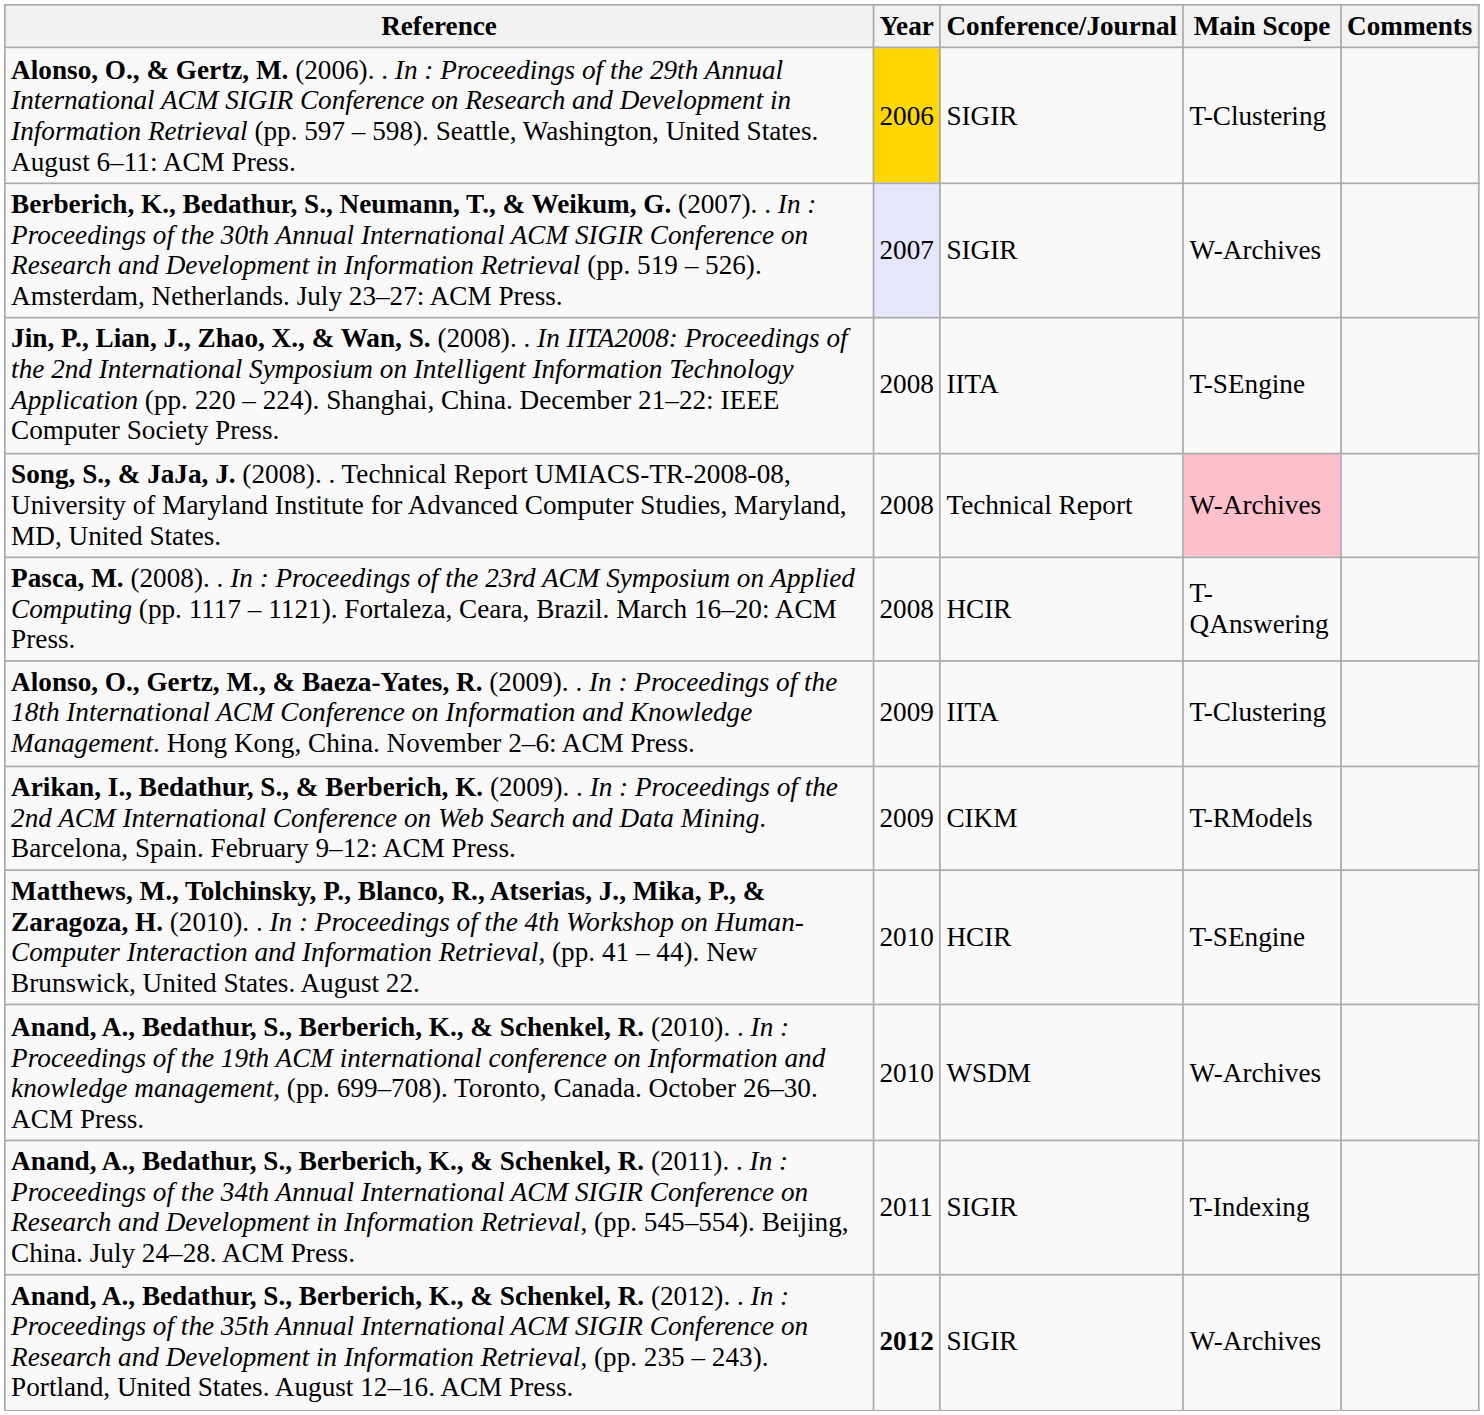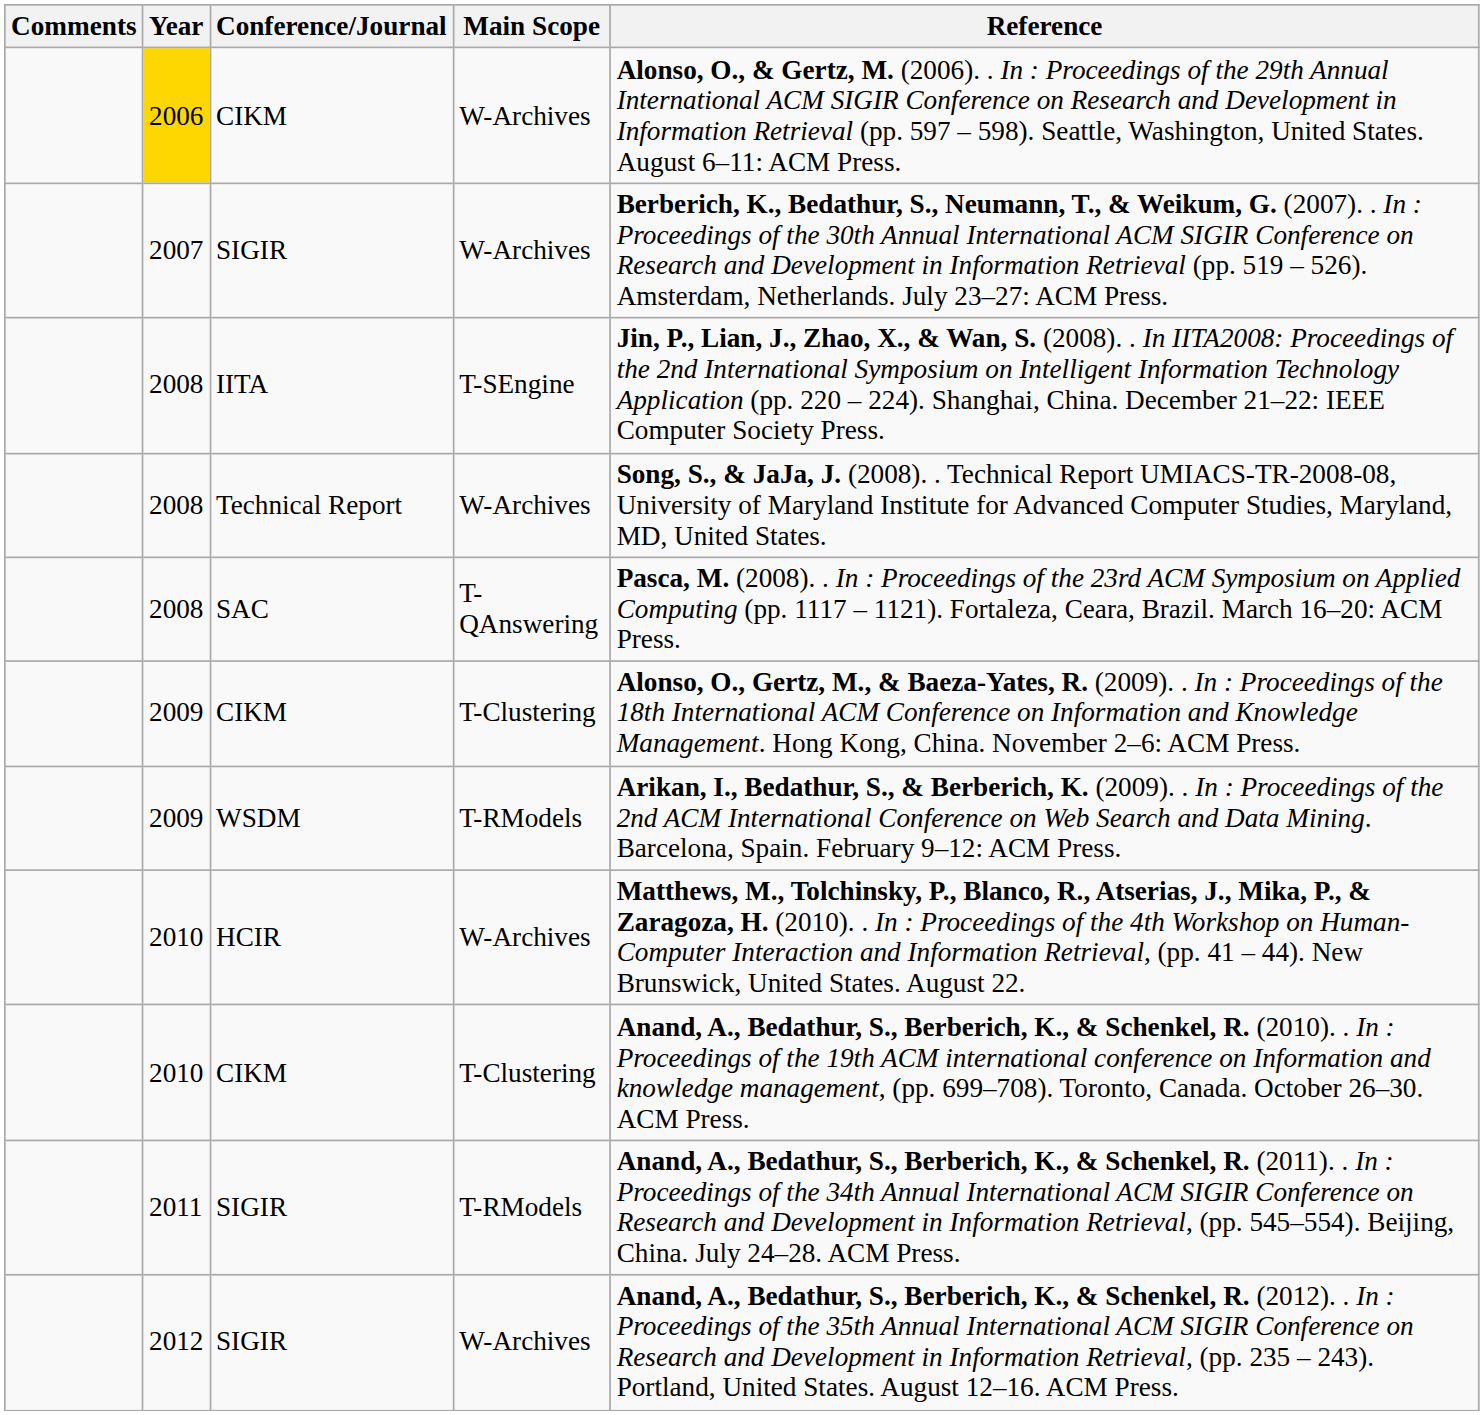columns swapped: (439, 26) <-> (1410, 26)
(982, 115) SIGIR -> (252, 115) CIKM
(1258, 115) T-Clustering -> (525, 115) W-Archives
(907, 250) lavender background -> (176, 250) no background
(1255, 504) pink background -> (525, 504) no background
(979, 608) HCIR -> (242, 608) SAC
(973, 713) IITA -> (252, 713) CIKM
(982, 817) CIKM -> (258, 817) WSDM
(1247, 937) T-SEngine -> (525, 937) W-Archives
(989, 1072) WSDM -> (252, 1072) CIKM
(1255, 1072) W-Archives -> (527, 1072) T-Clustering
(1250, 1207) T-Indexing -> (521, 1207) T-RModels
(907, 1342) bold -> (176, 1342) normal
